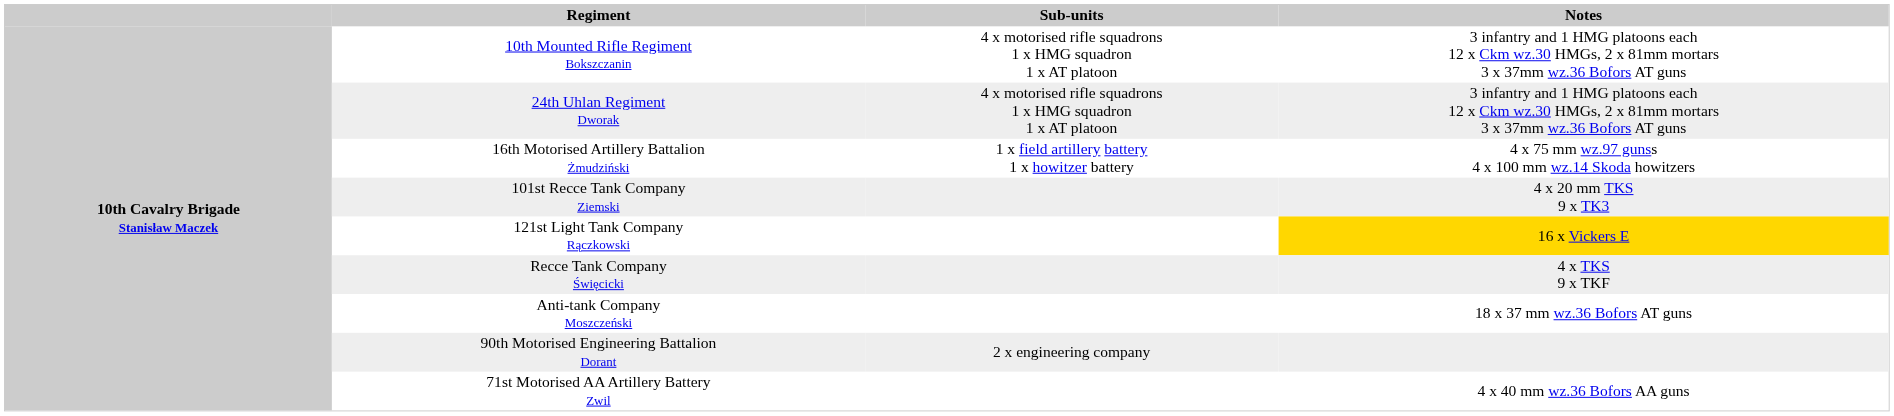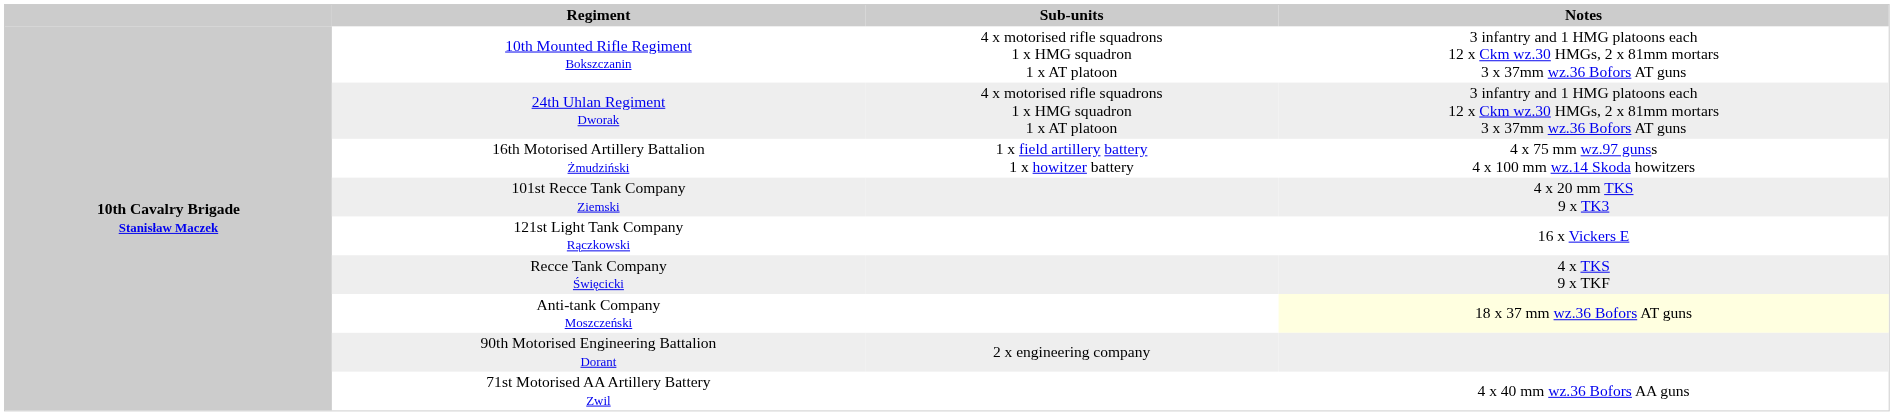(1584, 235) gold background -> (1584, 235) no background
(1584, 313) no background -> (1584, 313) lightyellow background
